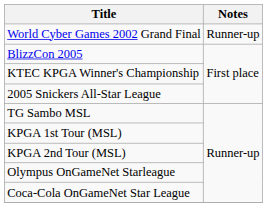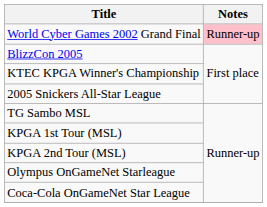(233, 34) no background -> (233, 34) pink background
